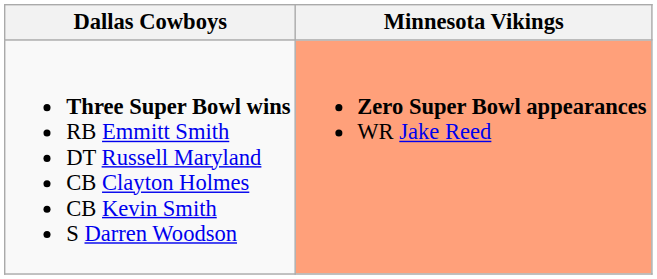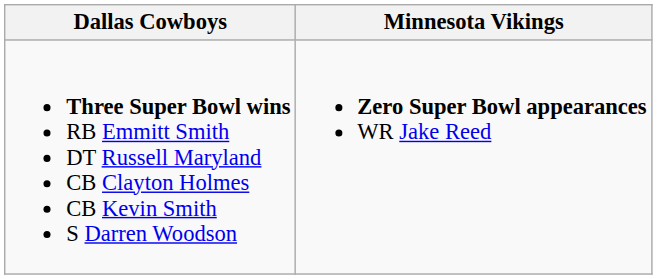(474, 119) lightsalmon background -> (474, 119) no background
